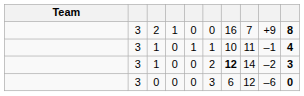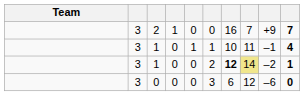(290, 30) 8 -> (290, 30) 7
(249, 64) no background -> (249, 64) khaki background
(290, 64) 3 -> (290, 64) 1
